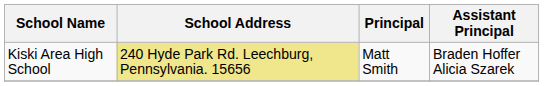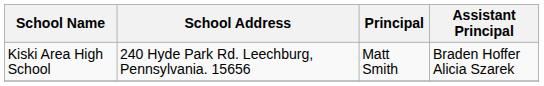(217, 61) khaki background -> (217, 61) no background
